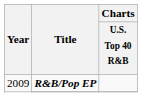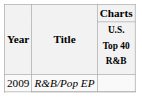(65, 83) bold -> (65, 83) normal
